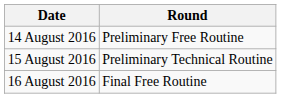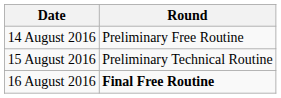(154, 81) normal -> (158, 81) bold
